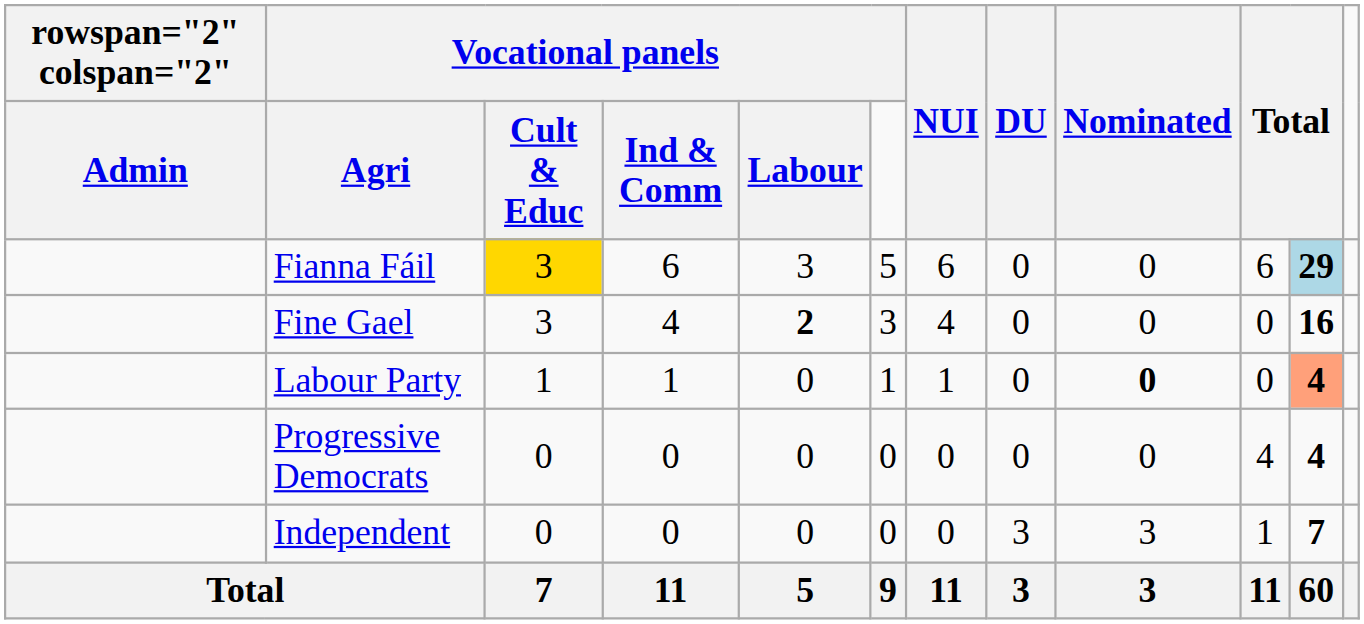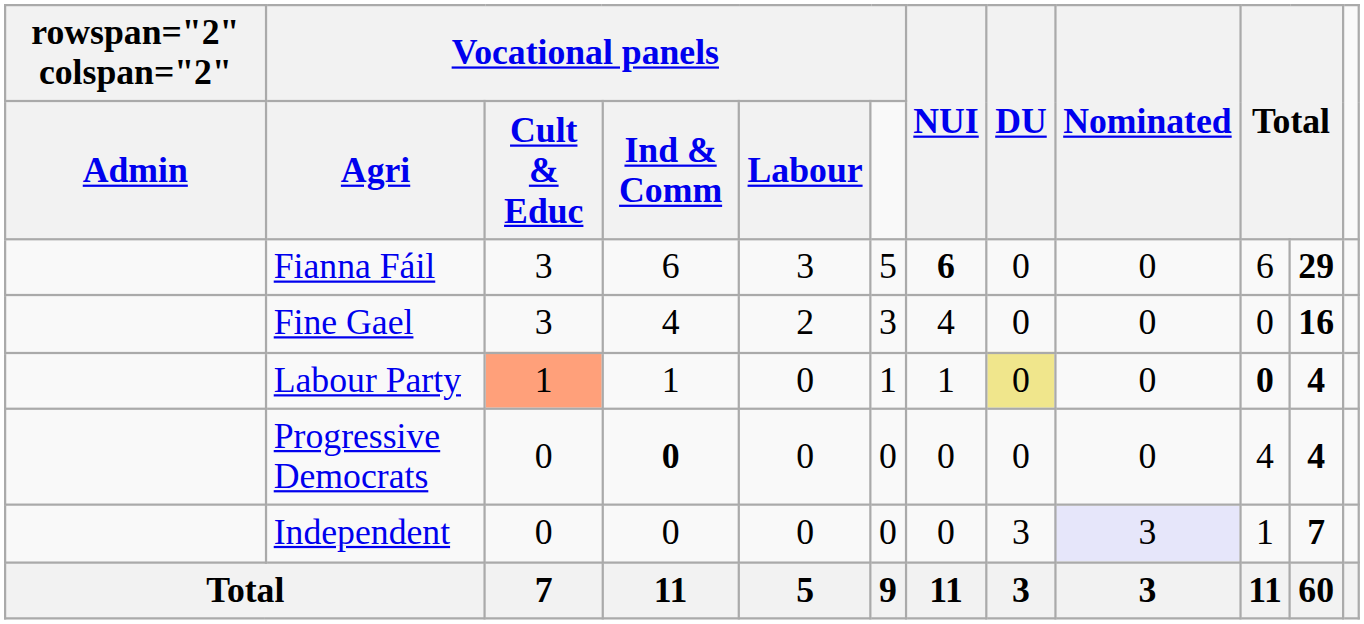(544, 266) gold background -> (544, 266) no background
(946, 266) normal -> (946, 266) bold
(1316, 266) lightblue background -> (1316, 266) no background
(805, 322) bold -> (805, 322) normal
(544, 379) no background -> (544, 379) lightsalmon background
(1021, 379) no background -> (1021, 379) khaki background
(1147, 379) bold -> (1147, 379) normal
(1265, 379) normal -> (1265, 379) bold
(1316, 379) lightsalmon background -> (1316, 379) no background
(671, 456) normal -> (671, 456) bold
(1147, 532) no background -> (1147, 532) lavender background
